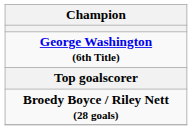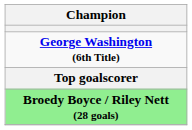(96, 106) no background -> (96, 106) lightgreen background
